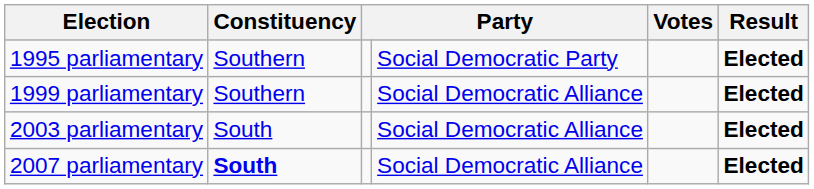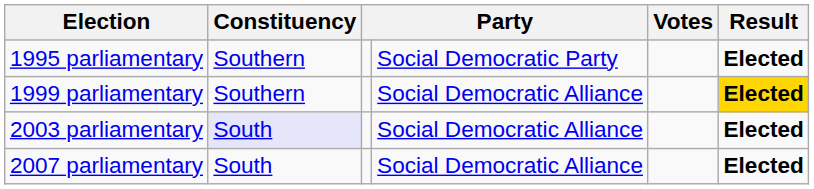(764, 93) no background -> (764, 93) gold background
(243, 129) no background -> (243, 129) lavender background
(245, 165) bold -> (243, 165) normal
